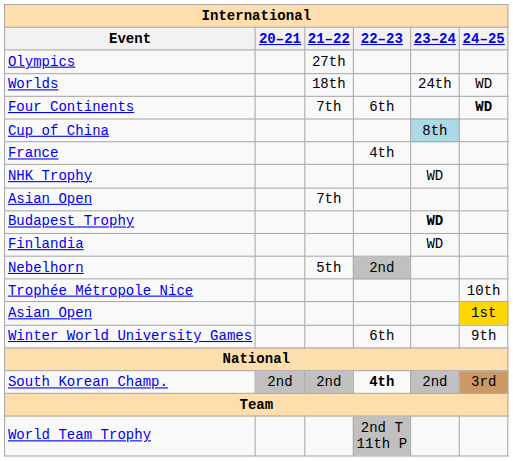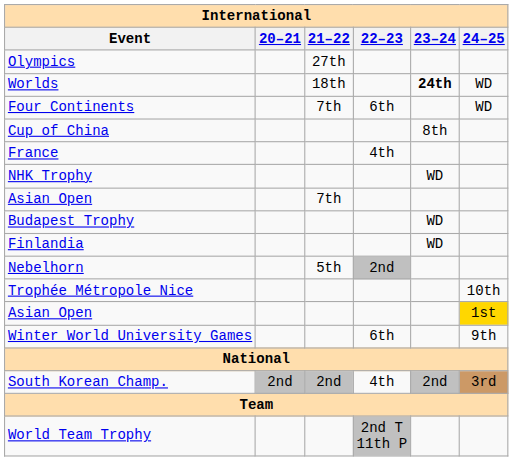(435, 85) normal -> (435, 85) bold
(484, 108) bold -> (484, 108) normal
(435, 130) lightblue background -> (435, 130) no background
(435, 222) bold -> (435, 222) normal
(382, 382) bold -> (382, 382) normal
